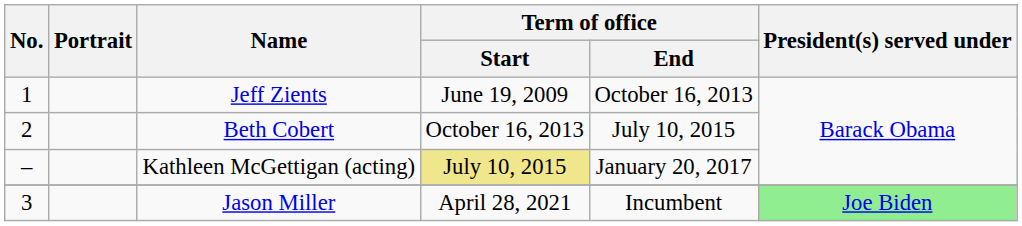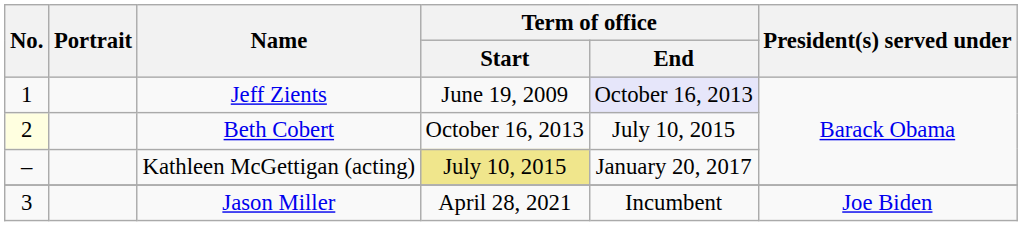(674, 94) no background -> (674, 94) lavender background
(27, 130) no background -> (27, 130) lightyellow background
(887, 202) lightgreen background -> (887, 202) no background
